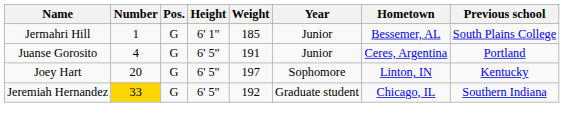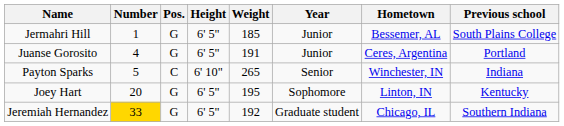(208, 33) 6' 1" -> (208, 33) 6' 5"
+ row: (58, 72)
(251, 72) 197 -> (251, 92) 195
